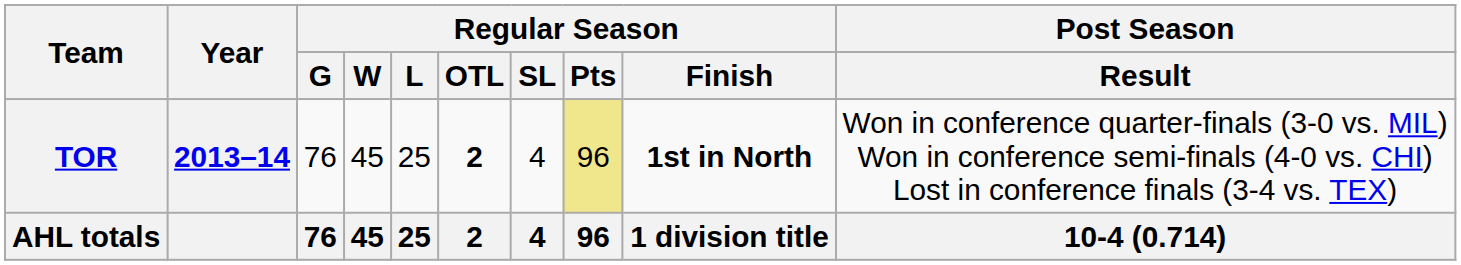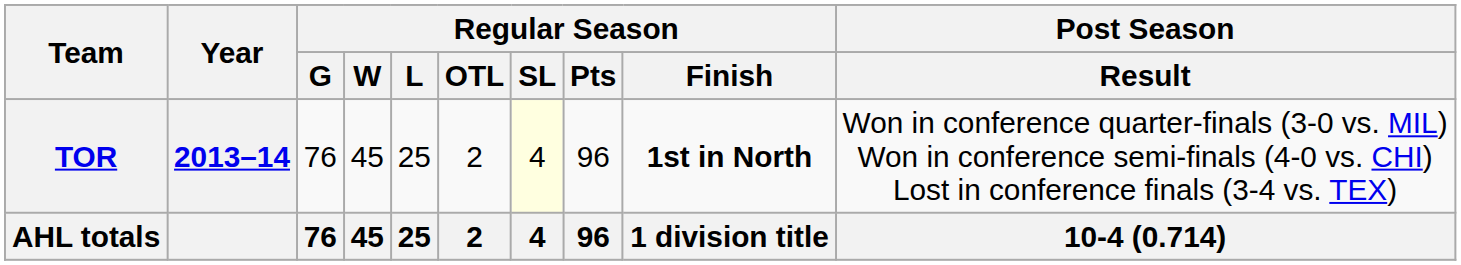(475, 156) bold -> (475, 156) normal
(537, 156) no background -> (537, 156) lightyellow background
(593, 156) khaki background -> (593, 156) no background
